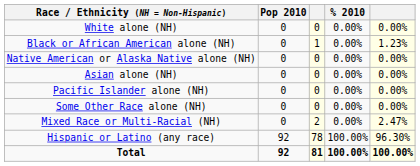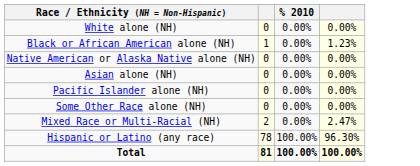- column: (283, 12)
